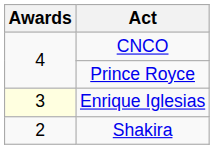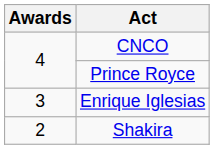(40, 102) lightyellow background -> (40, 102) no background
